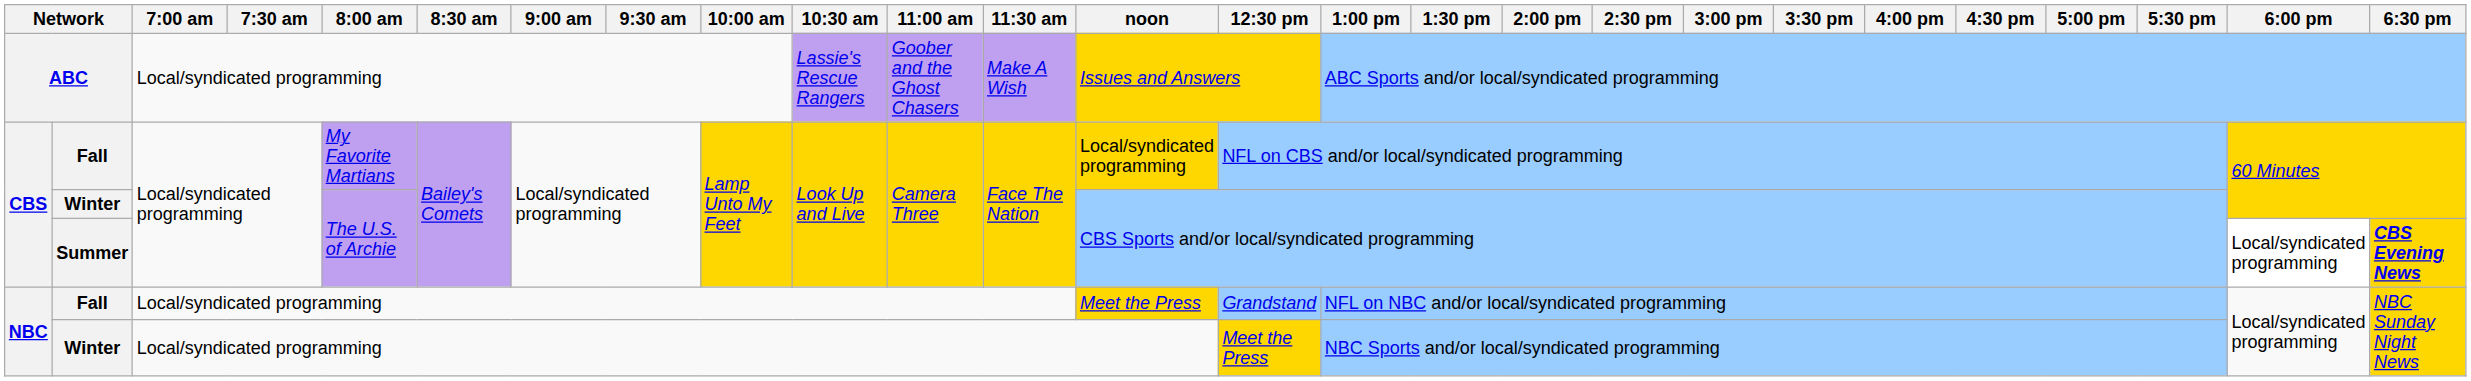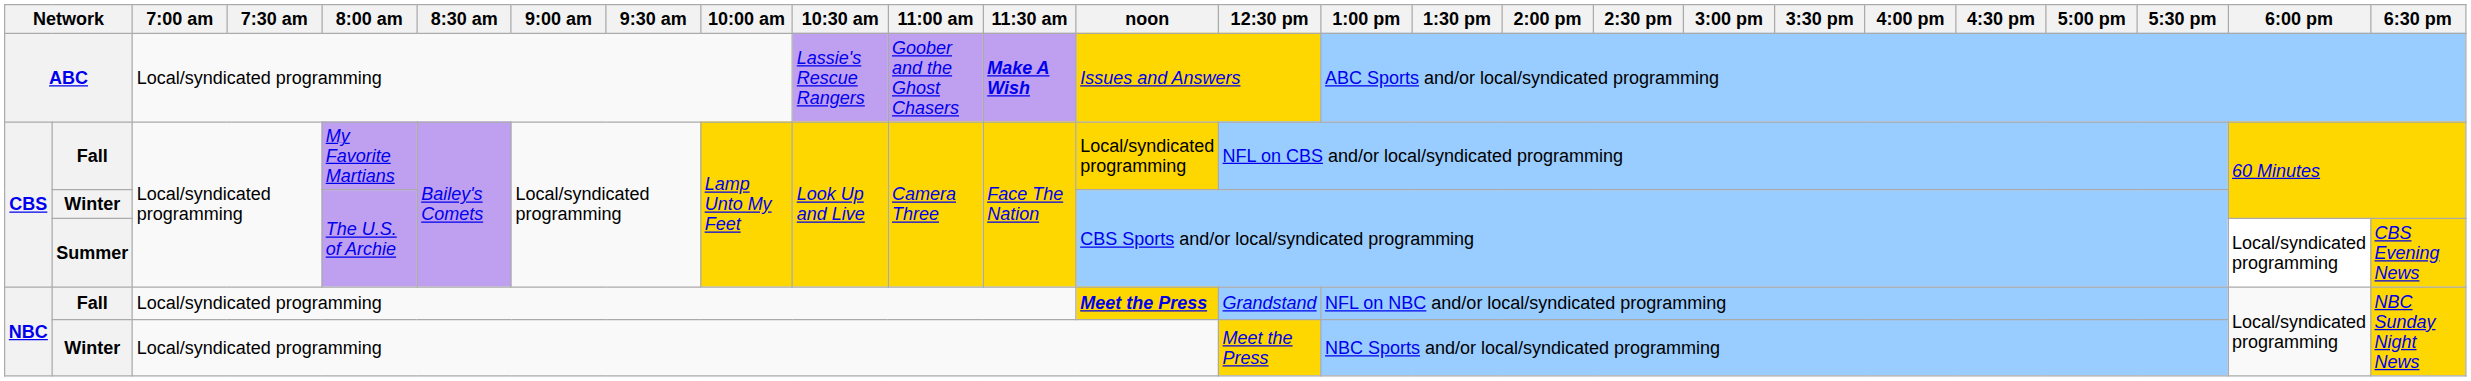(1017, 78) normal -> (1018, 78) bold
(2409, 253) bold -> (2407, 253) normal
(1140, 304) normal -> (1144, 304) bold
